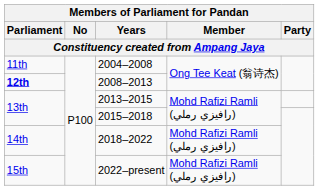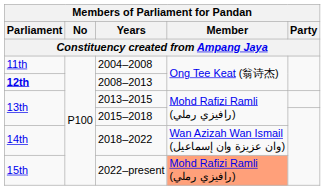(214, 140) Mohd Rafizi Ramli (رافيزي رملي) -> (227, 140) Wan Azizah Wan Ismail (وان عزيزة وان إسماعيل)
(214, 170) no background -> (214, 170) lightsalmon background
